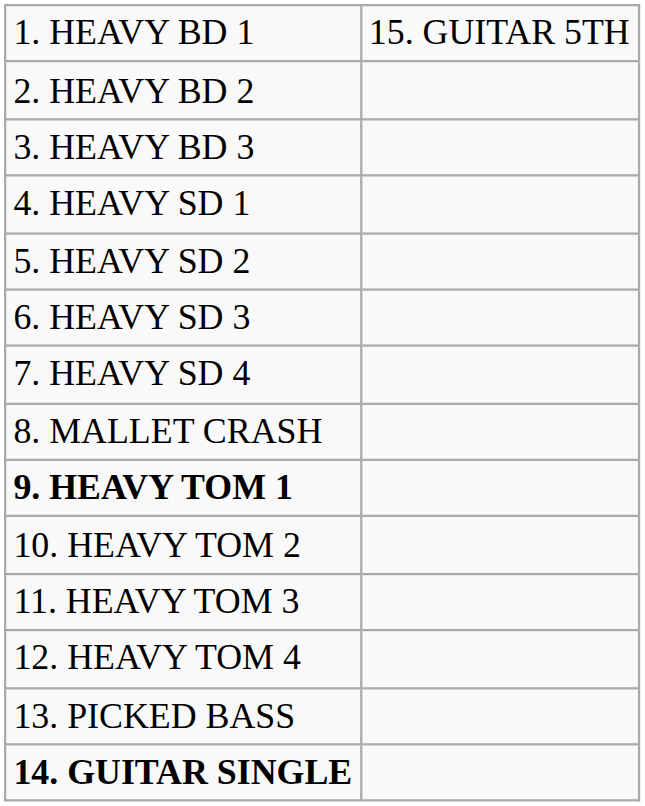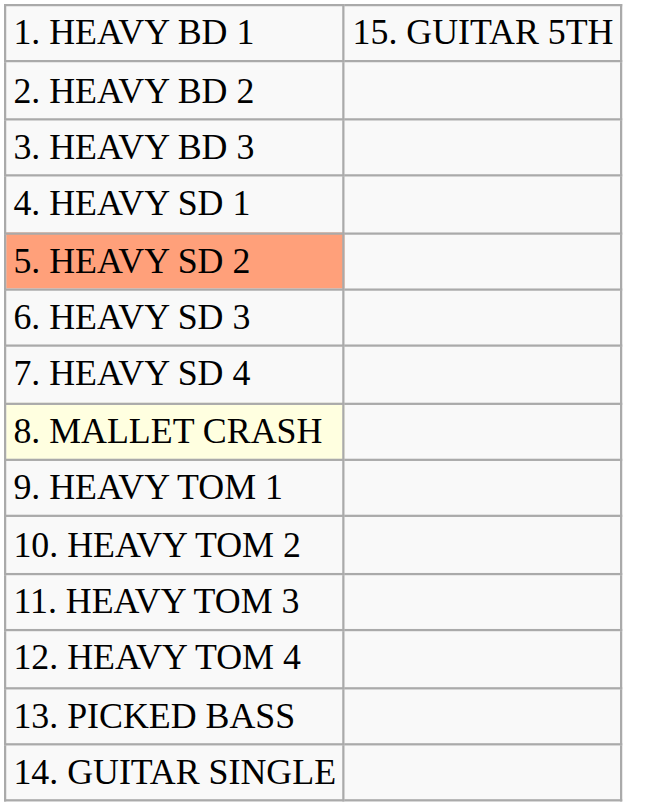(132, 260) no background -> (132, 260) lightsalmon background
(168, 430) no background -> (168, 430) lightyellow background
(153, 487) bold -> (148, 487) normal
(183, 771) bold -> (175, 771) normal
